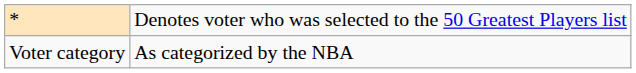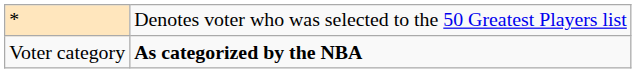(244, 51) normal -> (248, 51) bold
